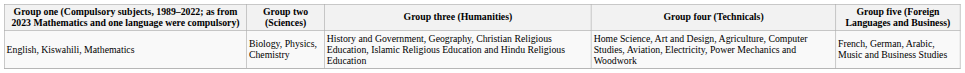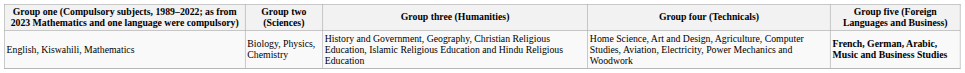(893, 49) normal -> (890, 49) bold
